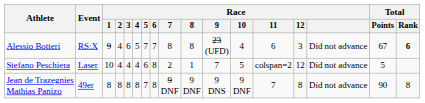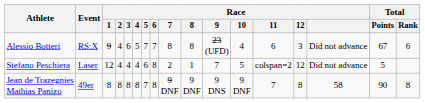(408, 46) bold -> (408, 46) normal
(109, 66) 10 -> (109, 66) 12
(338, 86) Did not advance -> (338, 86) 58
